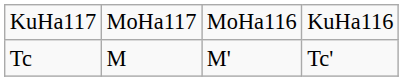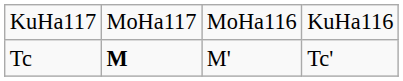(116, 57) normal -> (117, 57) bold
